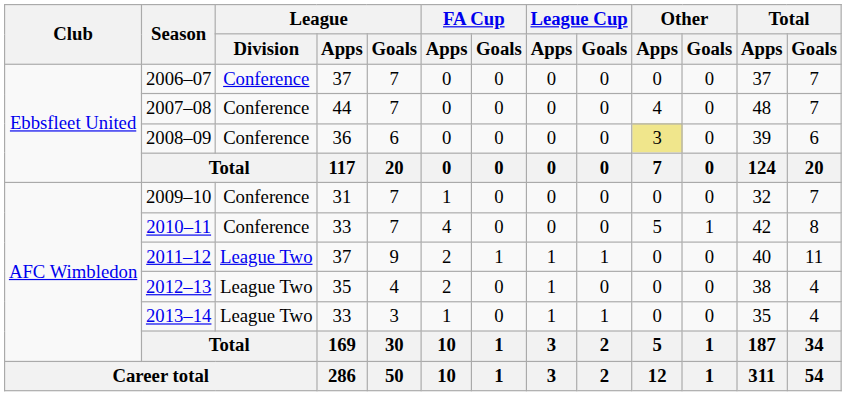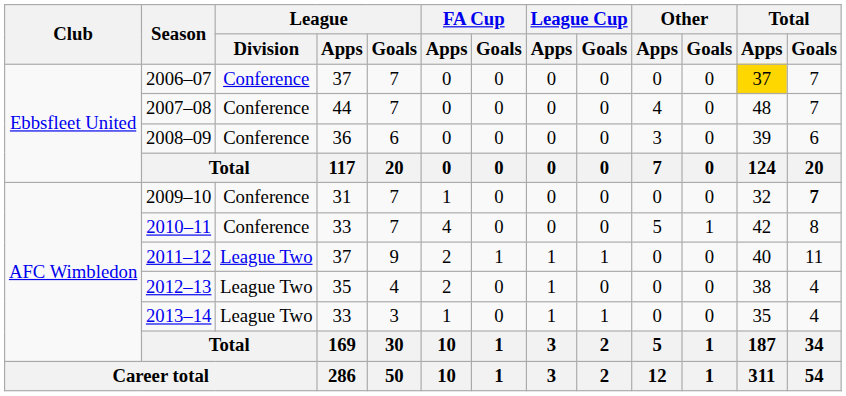(762, 78) no background -> (762, 78) gold background
(657, 138) khaki background -> (657, 138) no background
(814, 197) normal -> (814, 197) bold
